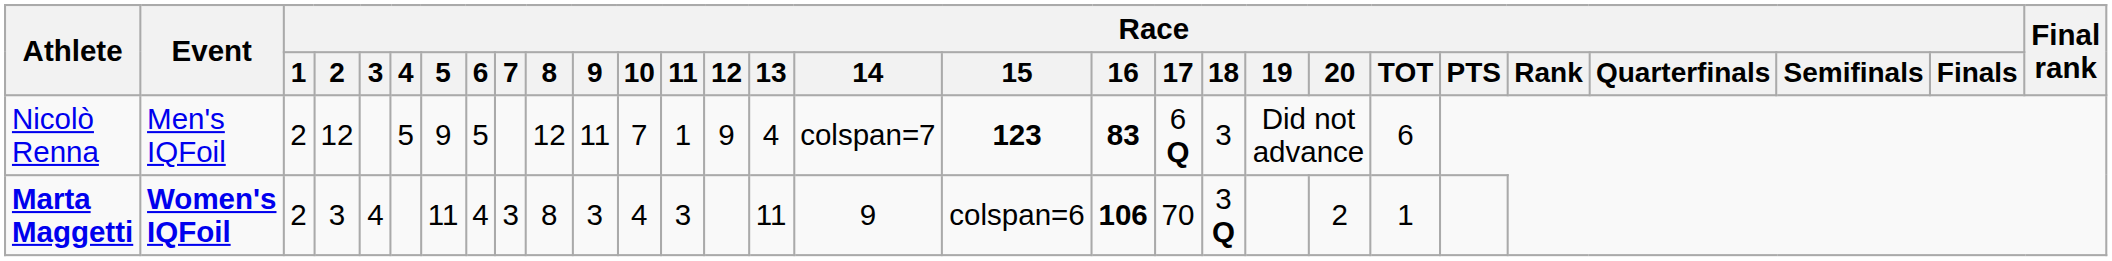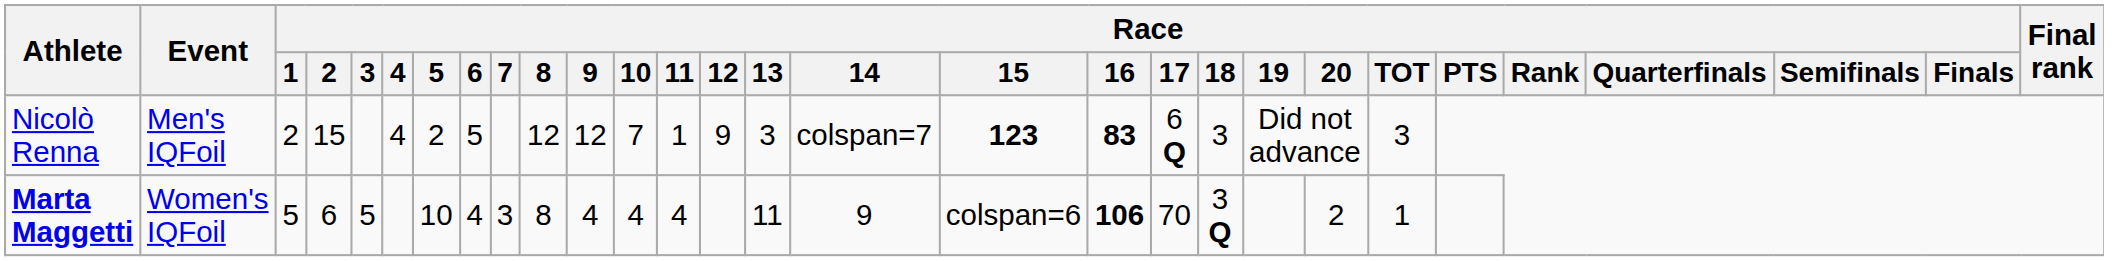(337, 136) 12 -> (329, 136) 15
(406, 136) 5 -> (398, 136) 4
(443, 136) 9 -> (436, 136) 2
(595, 136) 11 -> (590, 136) 12
(771, 136) 4 -> (767, 136) 3
(1406, 136) 6 -> (1402, 136) 3
(212, 215) bold -> (208, 215) normal
(299, 215) 2 -> (291, 215) 5
(337, 215) 3 -> (329, 215) 6
(375, 215) 4 -> (368, 215) 5
(443, 215) 11 -> (436, 215) 10
(595, 215) 3 -> (590, 215) 4
(683, 215) 3 -> (679, 215) 4
